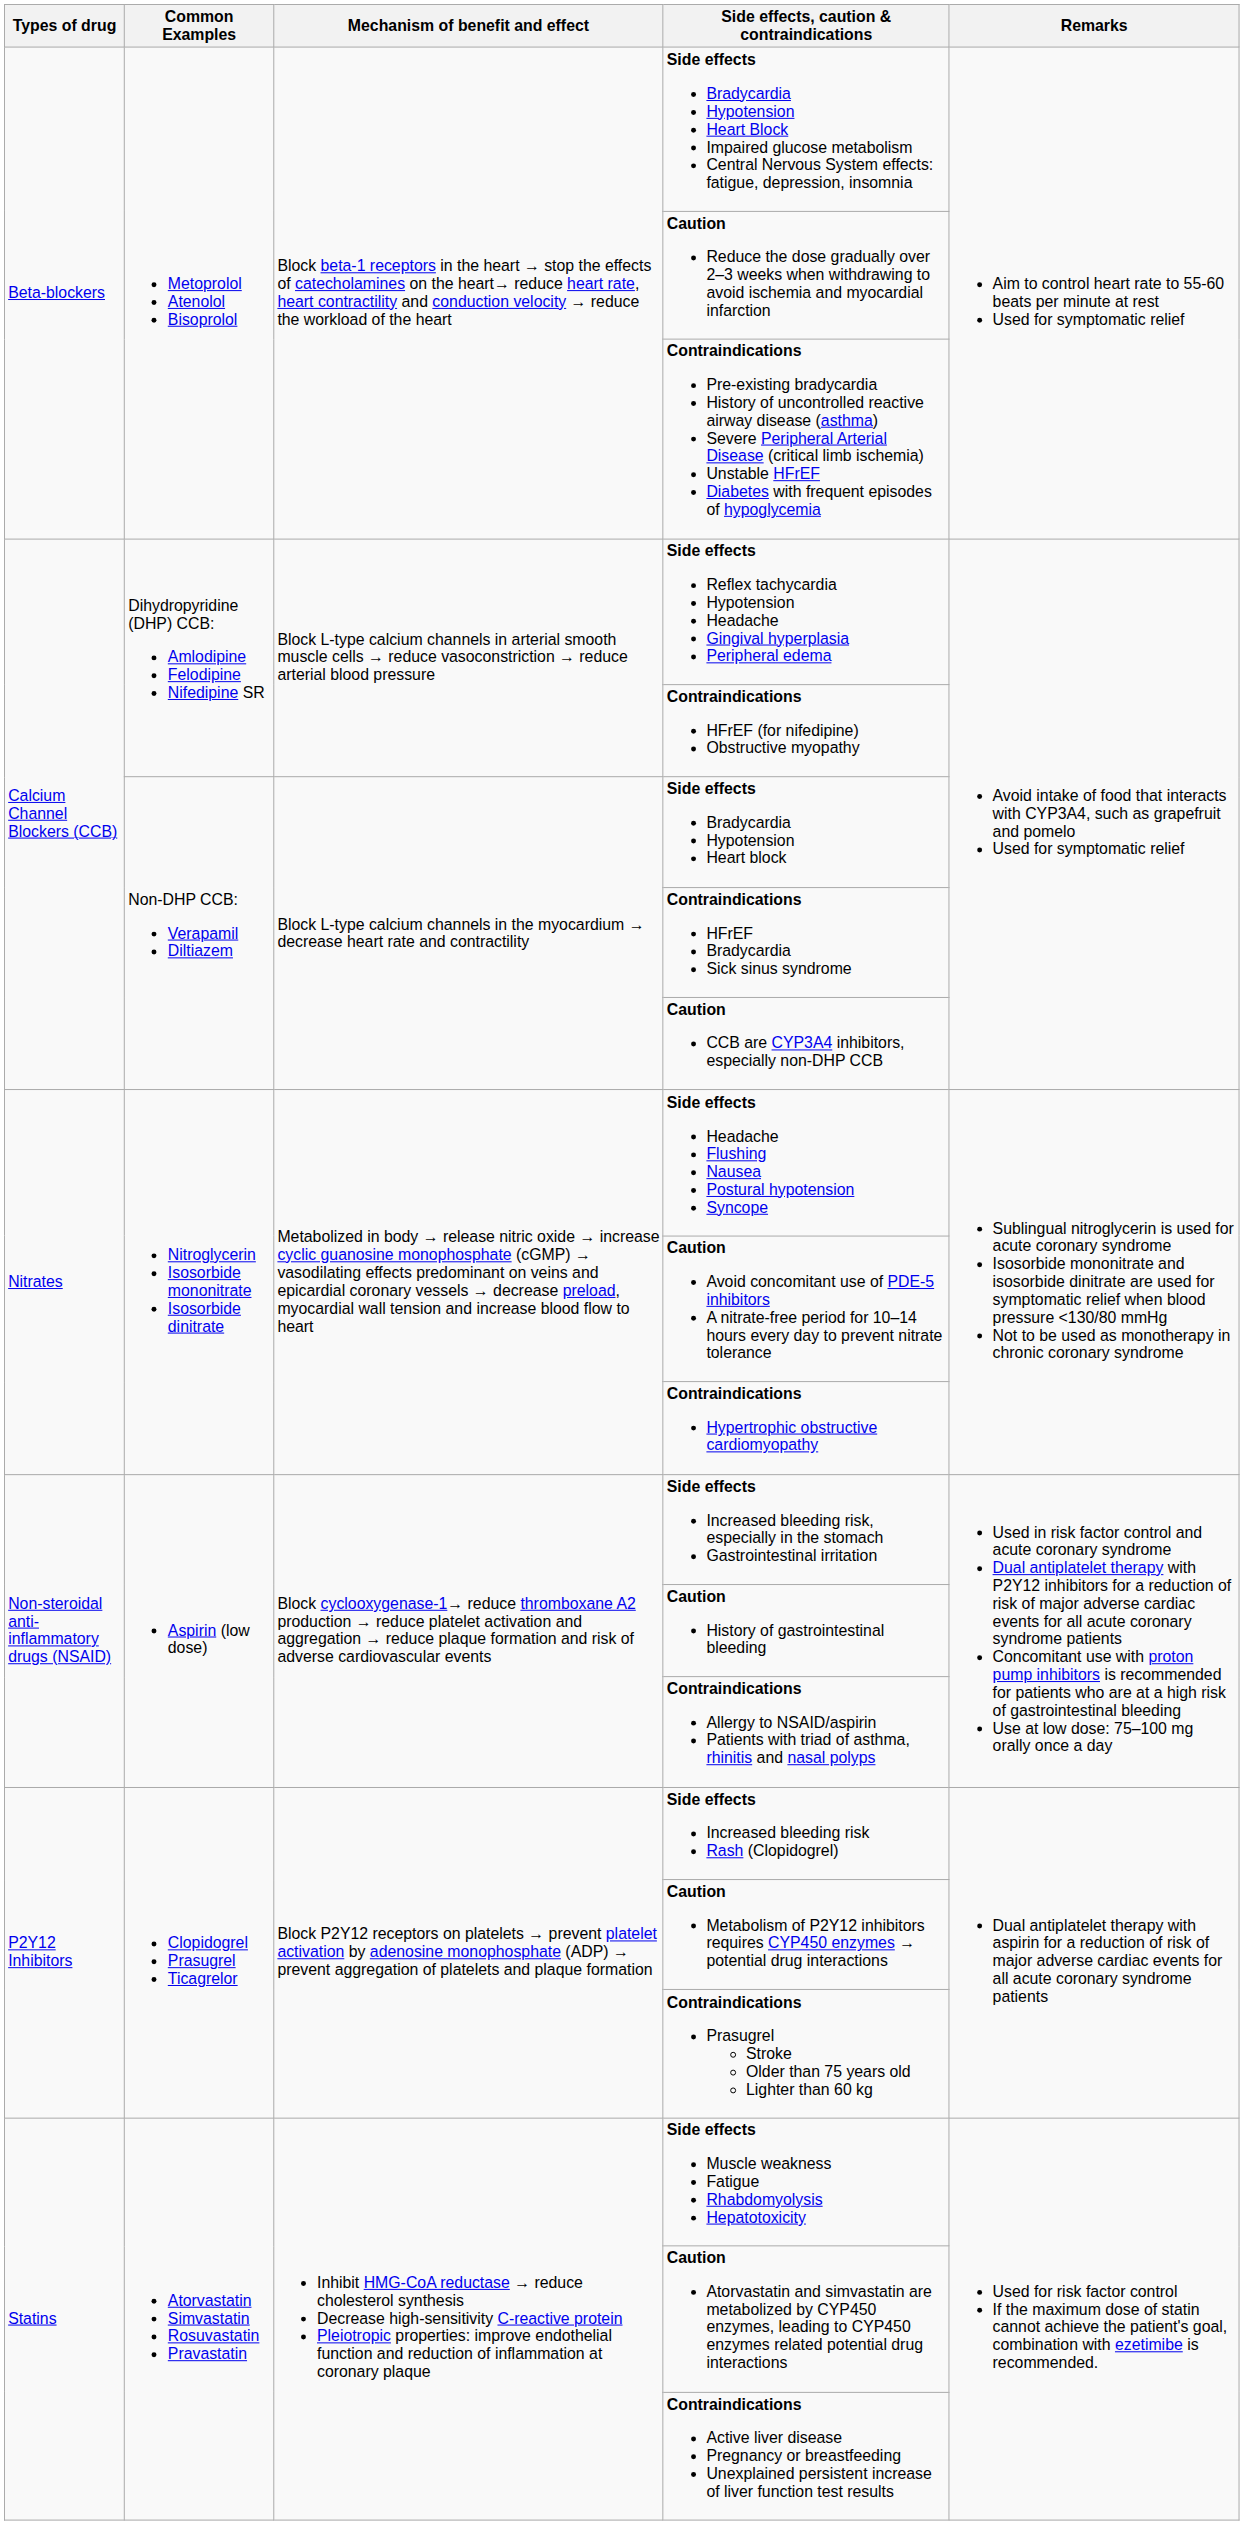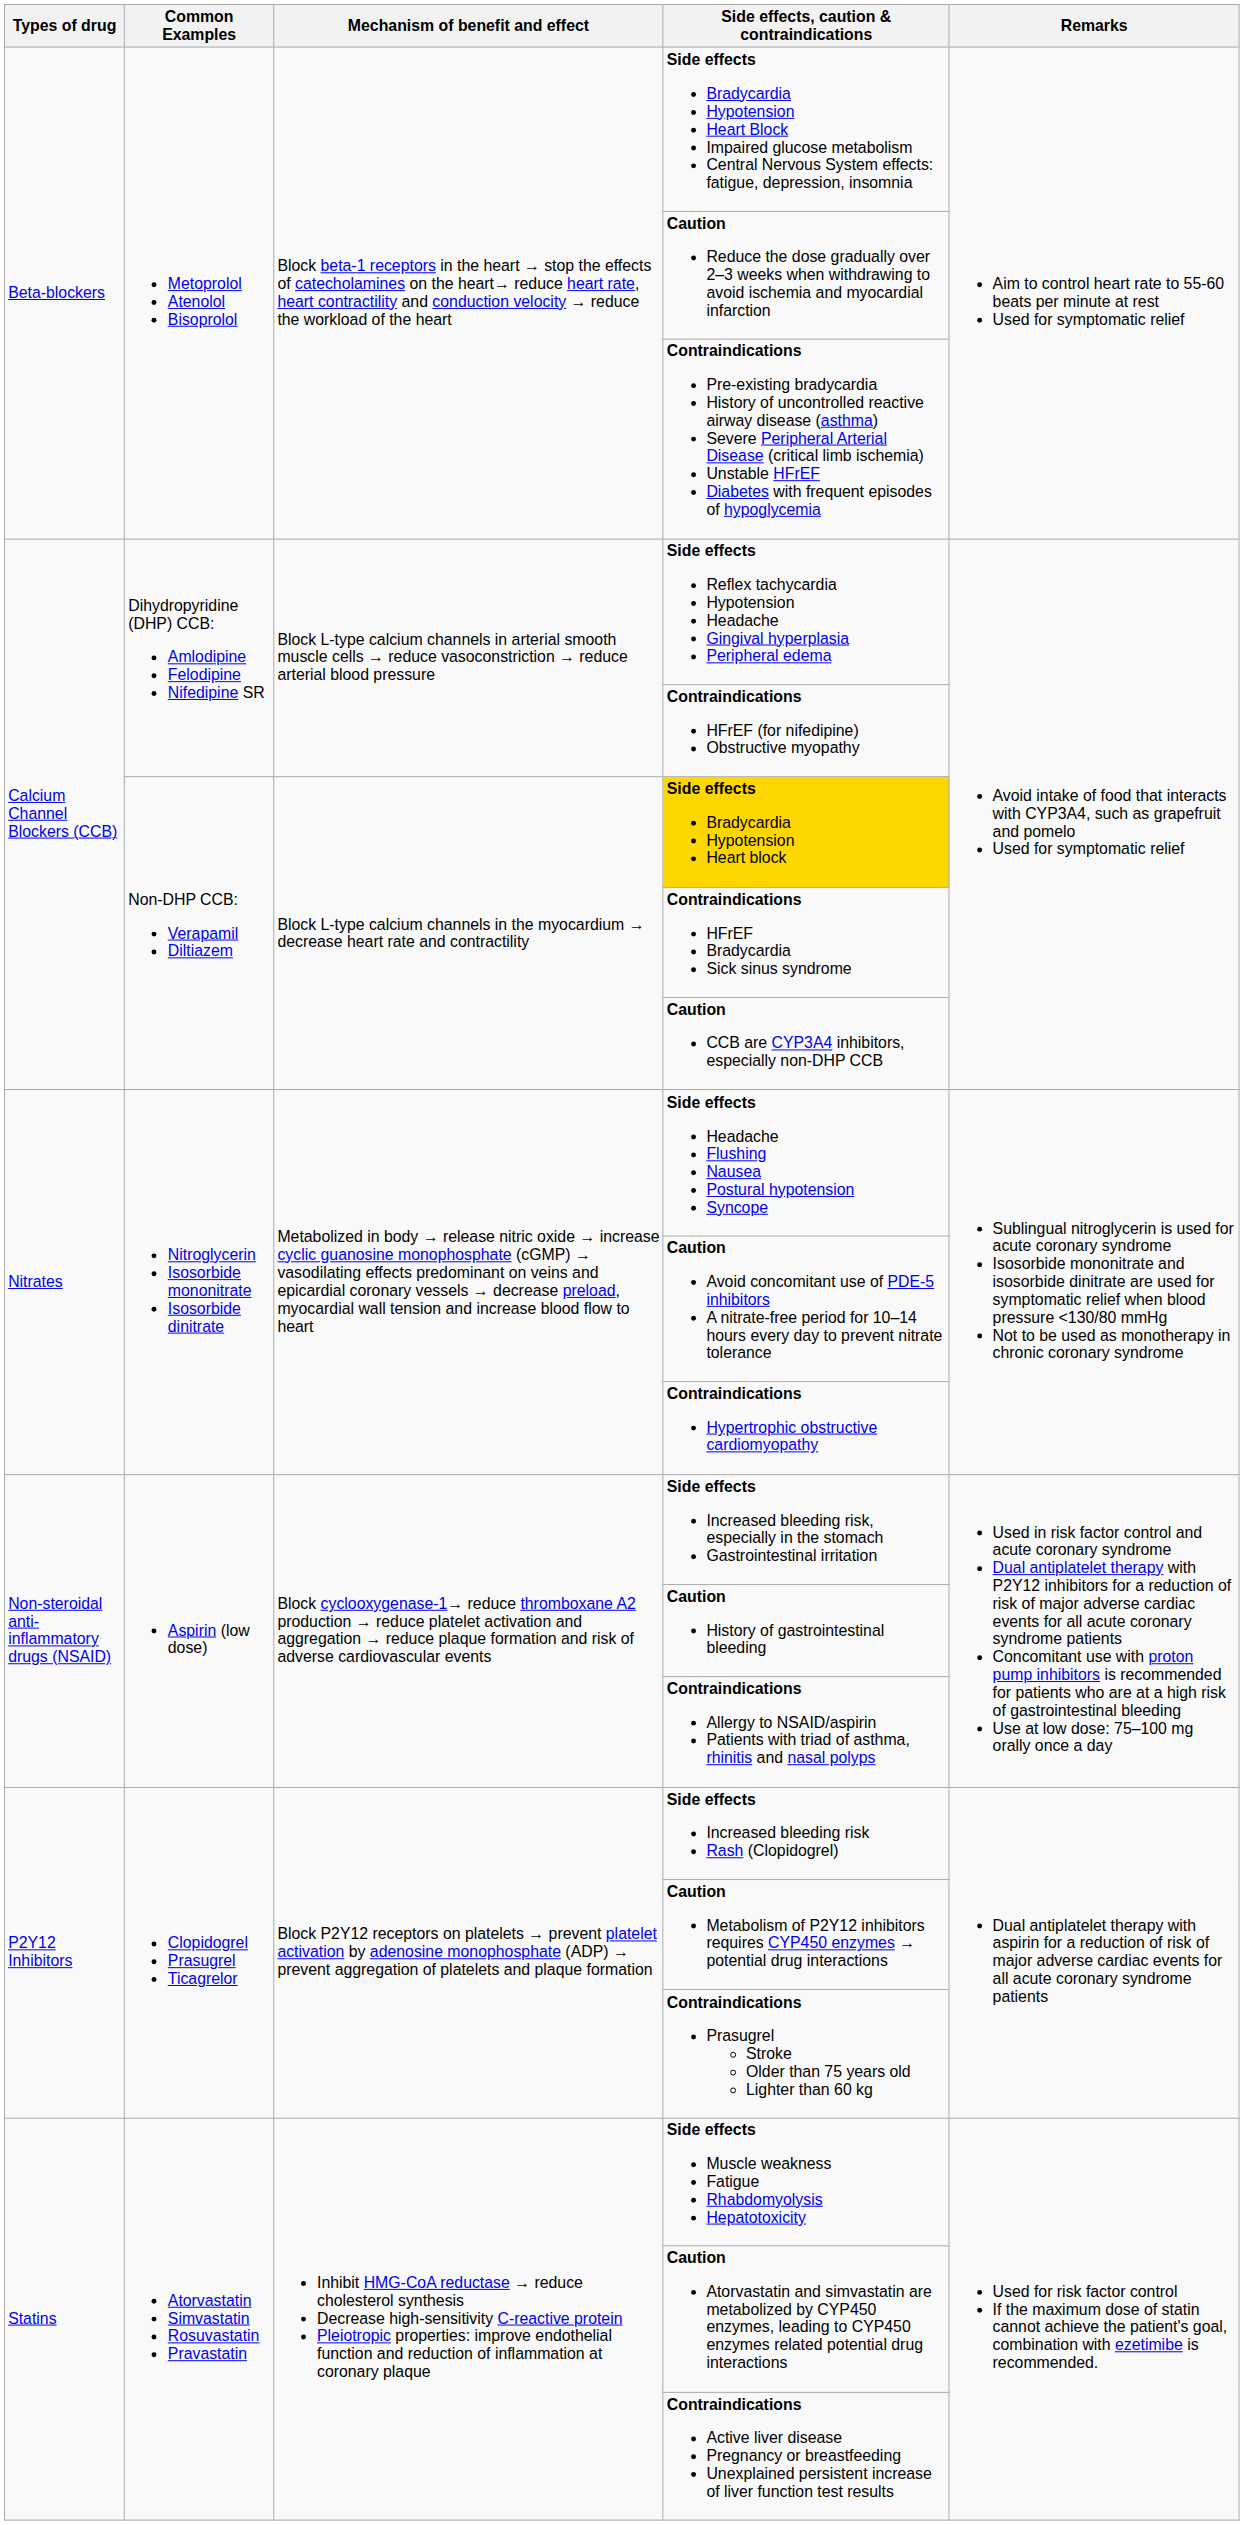(806, 824) no background -> (806, 824) gold background
